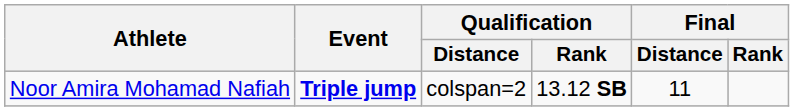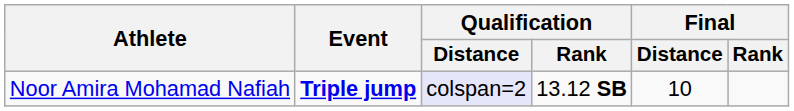(476, 89) no background -> (476, 89) lavender background
(680, 89) 11 -> (680, 89) 10
